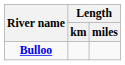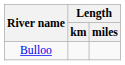(36, 50) bold -> (36, 50) normal
